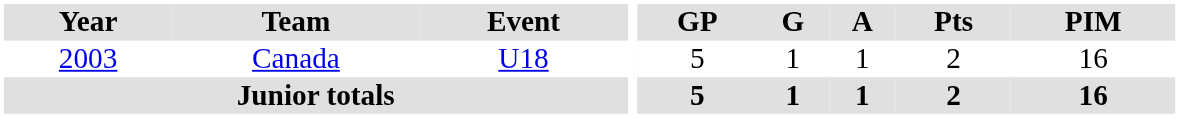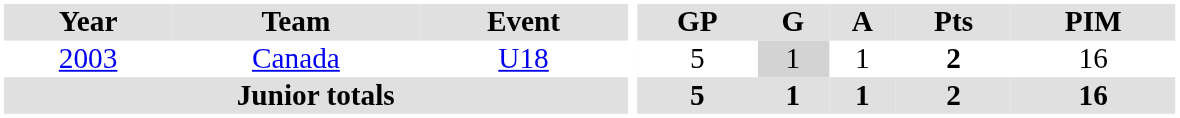(793, 58) no background -> (793, 58) lightgrey background
(954, 58) normal -> (954, 58) bold
